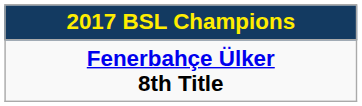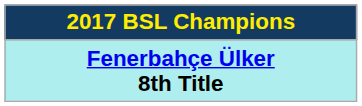(181, 70) no background -> (181, 70) paleturquoise background
